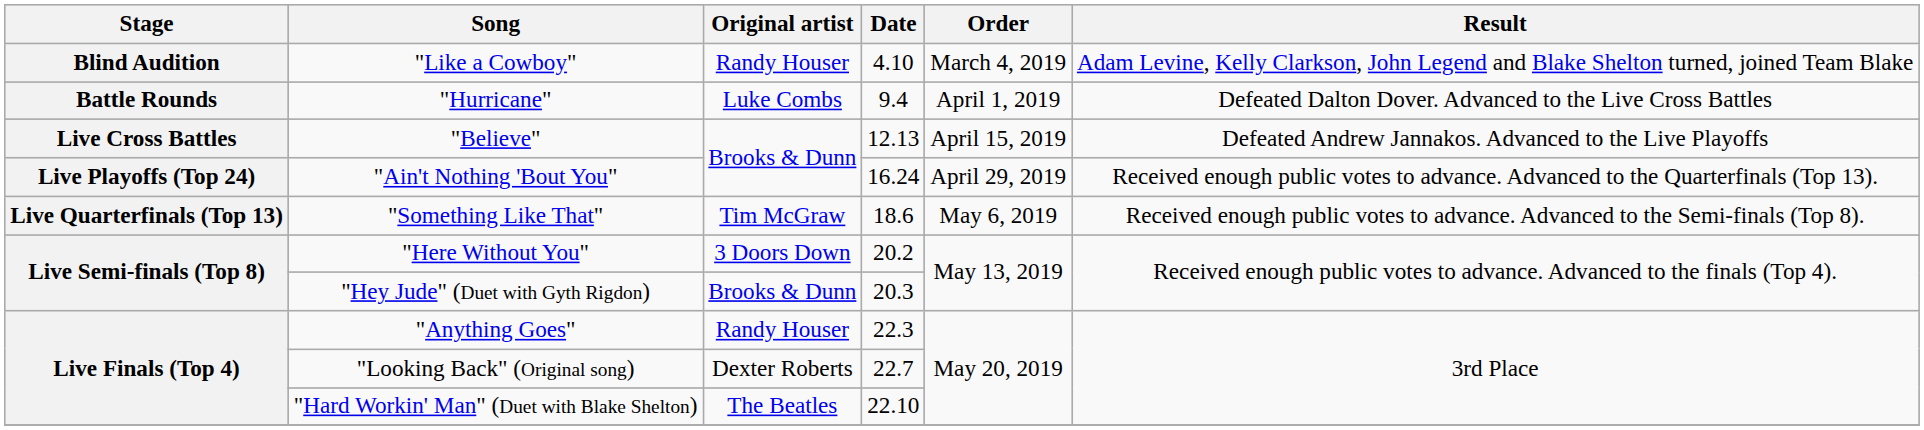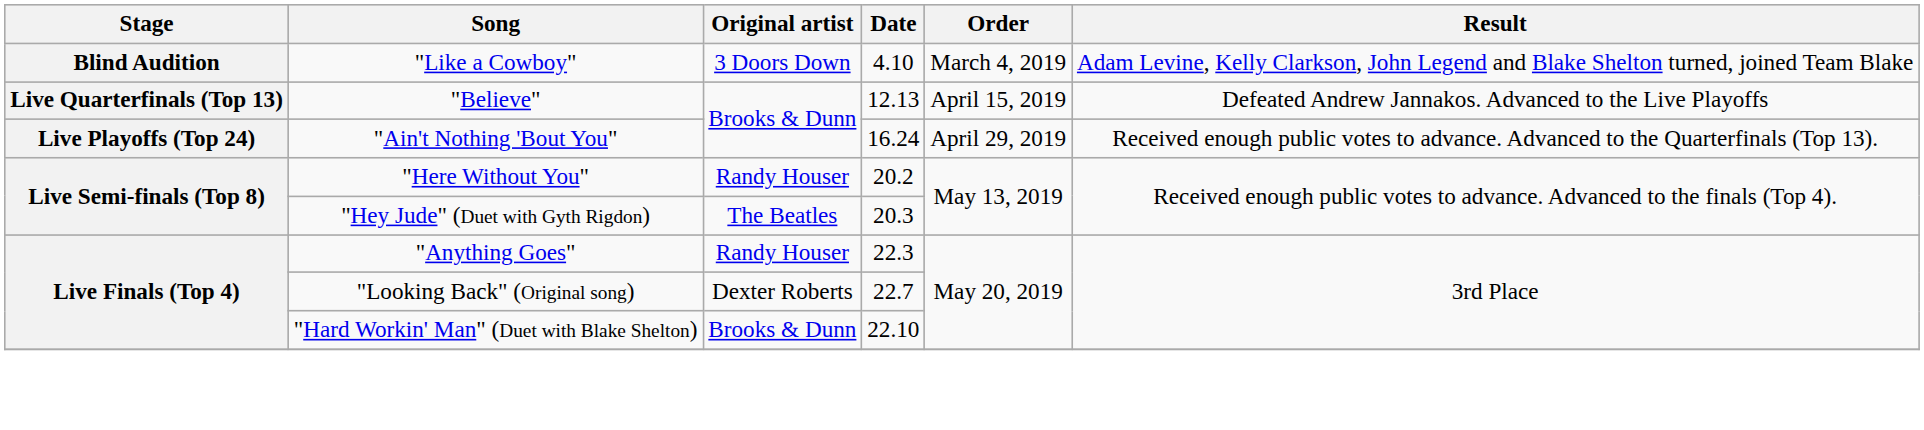(782, 62) Randy Houser -> (782, 62) 3 Doors Down
- row: (496, 100)
(147, 138) Live Cross Battles -> (147, 100) Live Quarterfinals (Top 13)
- row: (496, 215)
(782, 253) 3 Doors Down -> (782, 176) Randy Houser
(782, 291) Brooks & Dunn -> (782, 215) The Beatles
(782, 406) The Beatles -> (782, 329) Brooks & Dunn
